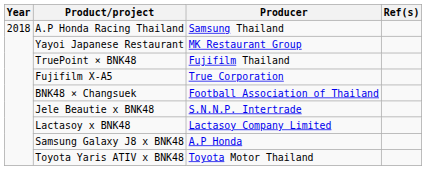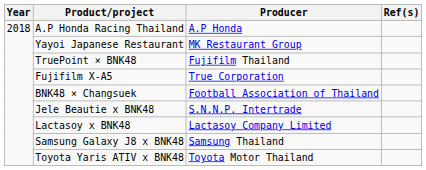(236, 29) Samsung Thailand -> (215, 29) A.P Honda
(215, 141) A.P Honda -> (236, 141) Samsung Thailand
